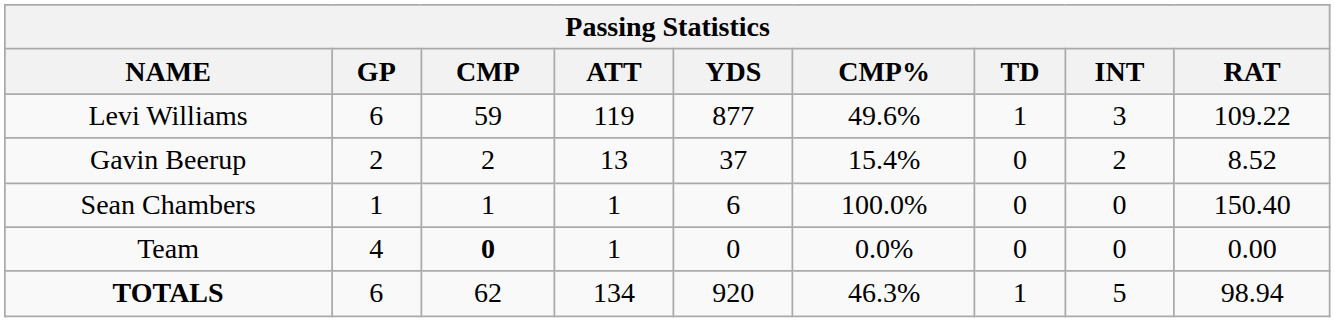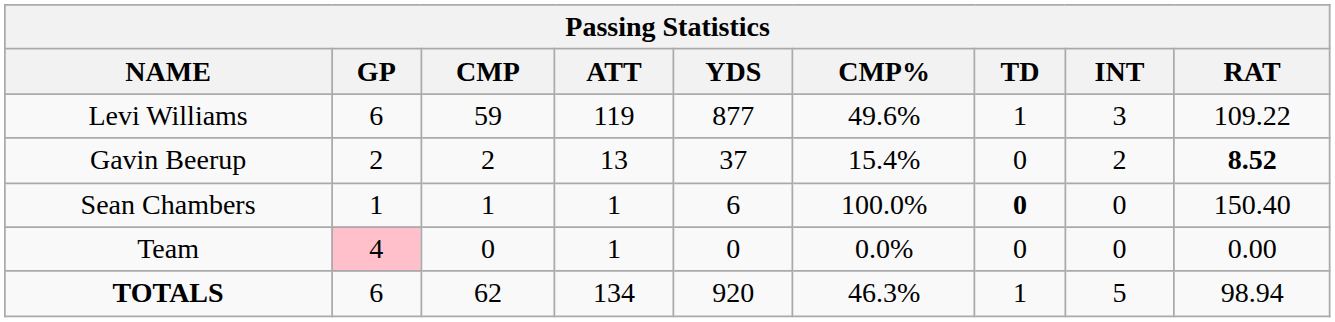(1252, 159) normal -> (1252, 159) bold
(1020, 204) normal -> (1020, 204) bold
(376, 248) no background -> (376, 248) pink background
(488, 248) bold -> (488, 248) normal
